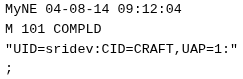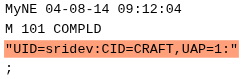(122, 49) no background -> (122, 49) lightsalmon background
